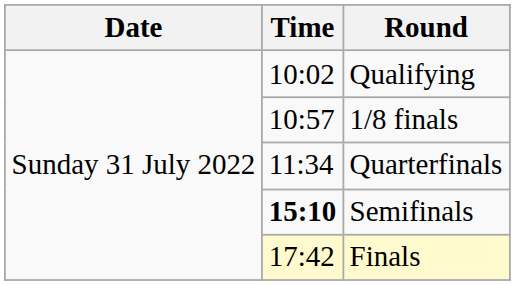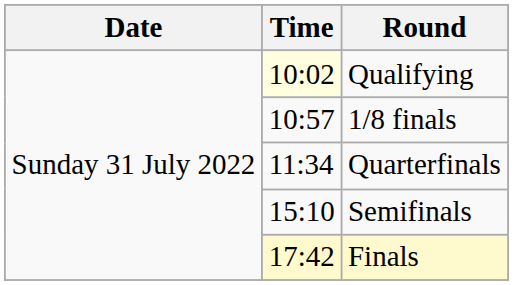(302, 73) no background -> (302, 73) lightyellow background
(302, 211) bold -> (302, 211) normal
